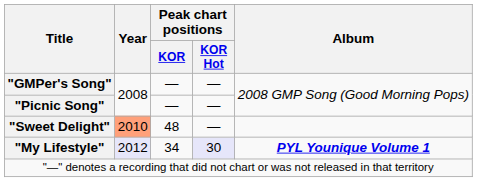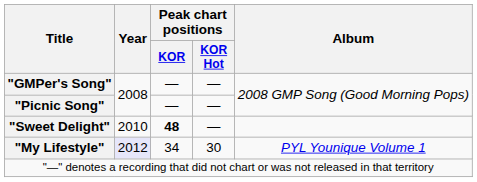(133, 126) lightsalmon background -> (133, 126) no background
(172, 126) normal -> (172, 126) bold
(214, 148) lavender background -> (214, 148) no background
(353, 148) bold -> (353, 148) normal
